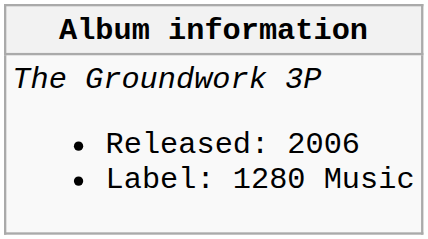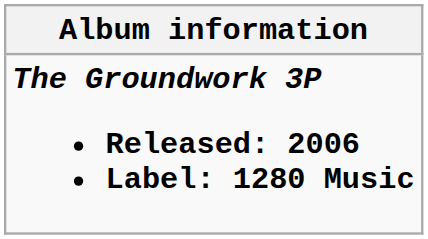(213, 129) normal -> (213, 129) bold
